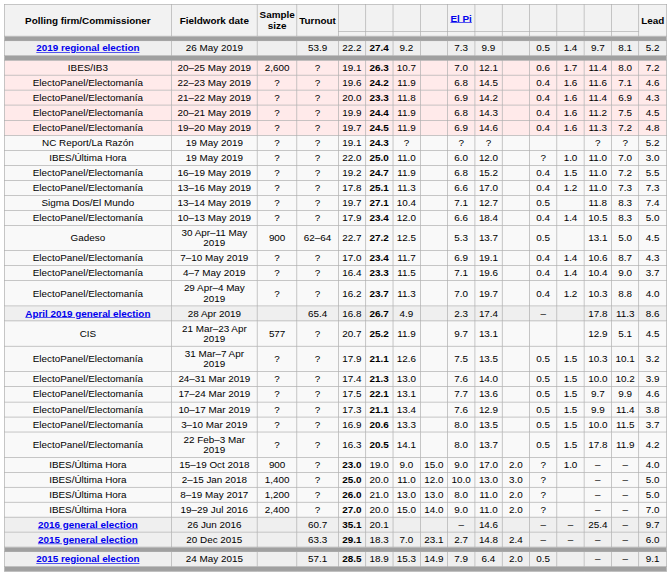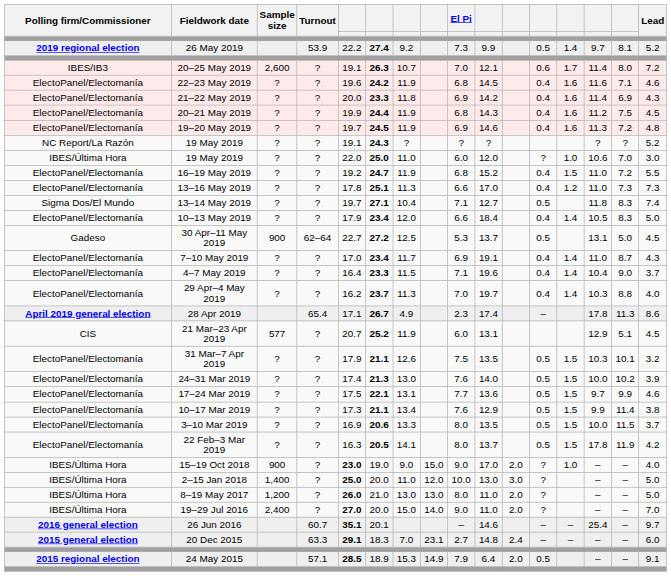(598, 158) 11.0 -> (598, 158) 10.6
(598, 258) 10.6 -> (598, 258) 11.0
(571, 293) 1.2 -> (571, 293) 1.4
(352, 313) 16.8 -> (352, 313) 17.1
(461, 334) 9.7 -> (461, 334) 6.0
